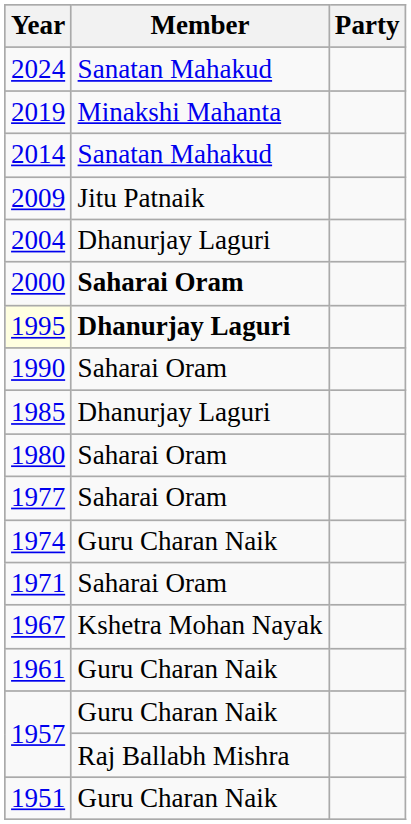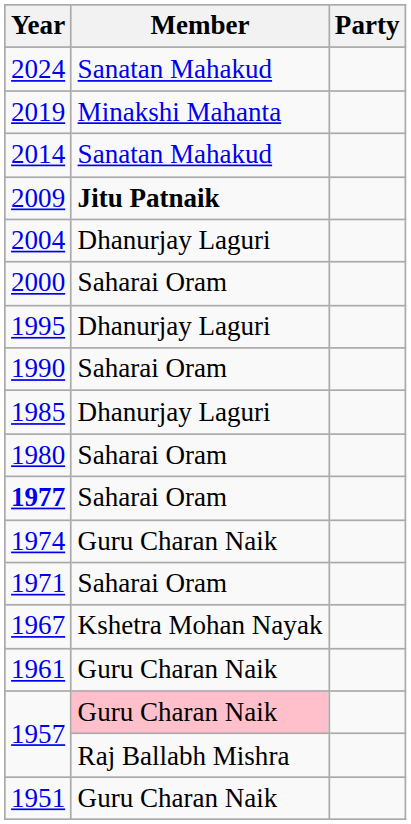(141, 197) normal -> (149, 197) bold
(161, 283) bold -> (152, 283) normal
(38, 326) lightyellow background -> (38, 326) no background
(184, 326) bold -> (174, 326) normal
(38, 497) normal -> (38, 497) bold
(177, 712) no background -> (177, 712) pink background
